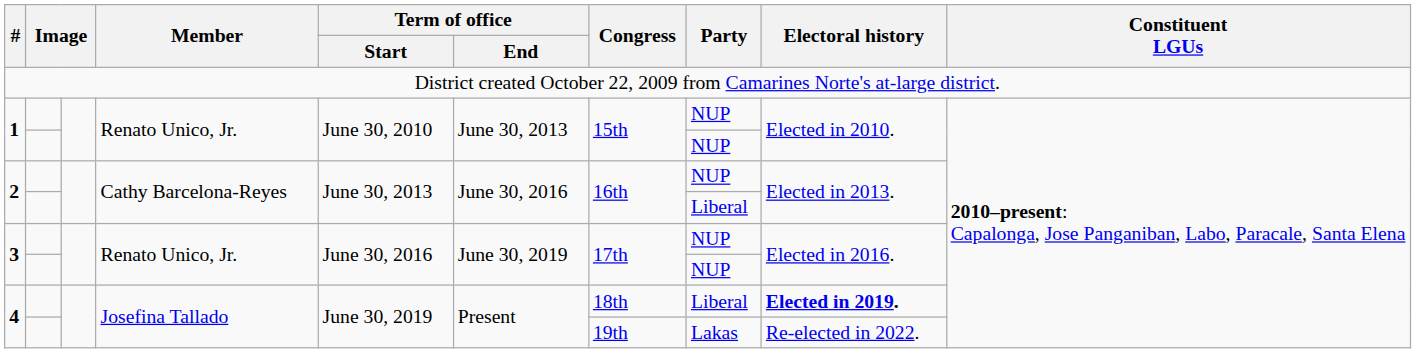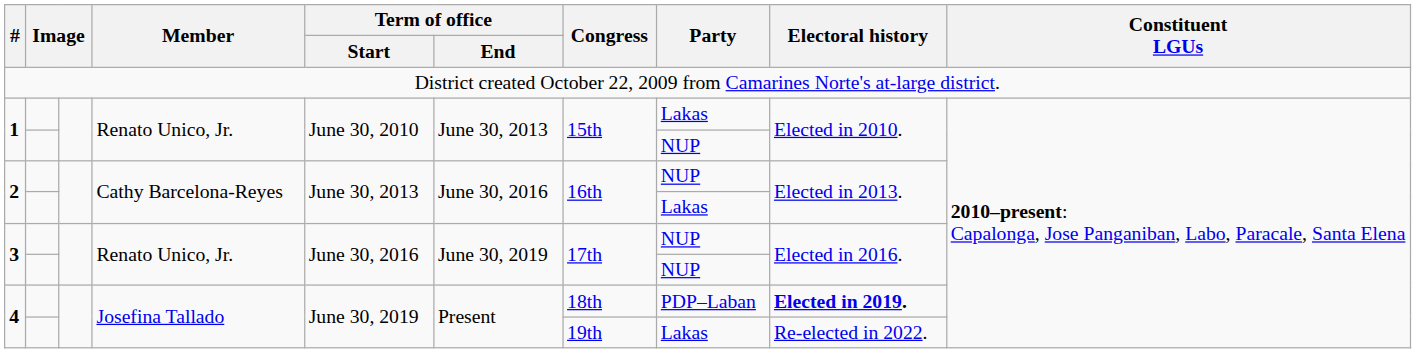(711, 113) NUP -> (684, 113) Lakas
(719, 207) Liberal -> (684, 207) Lakas
(719, 301) Liberal -> (708, 301) PDP–Laban
